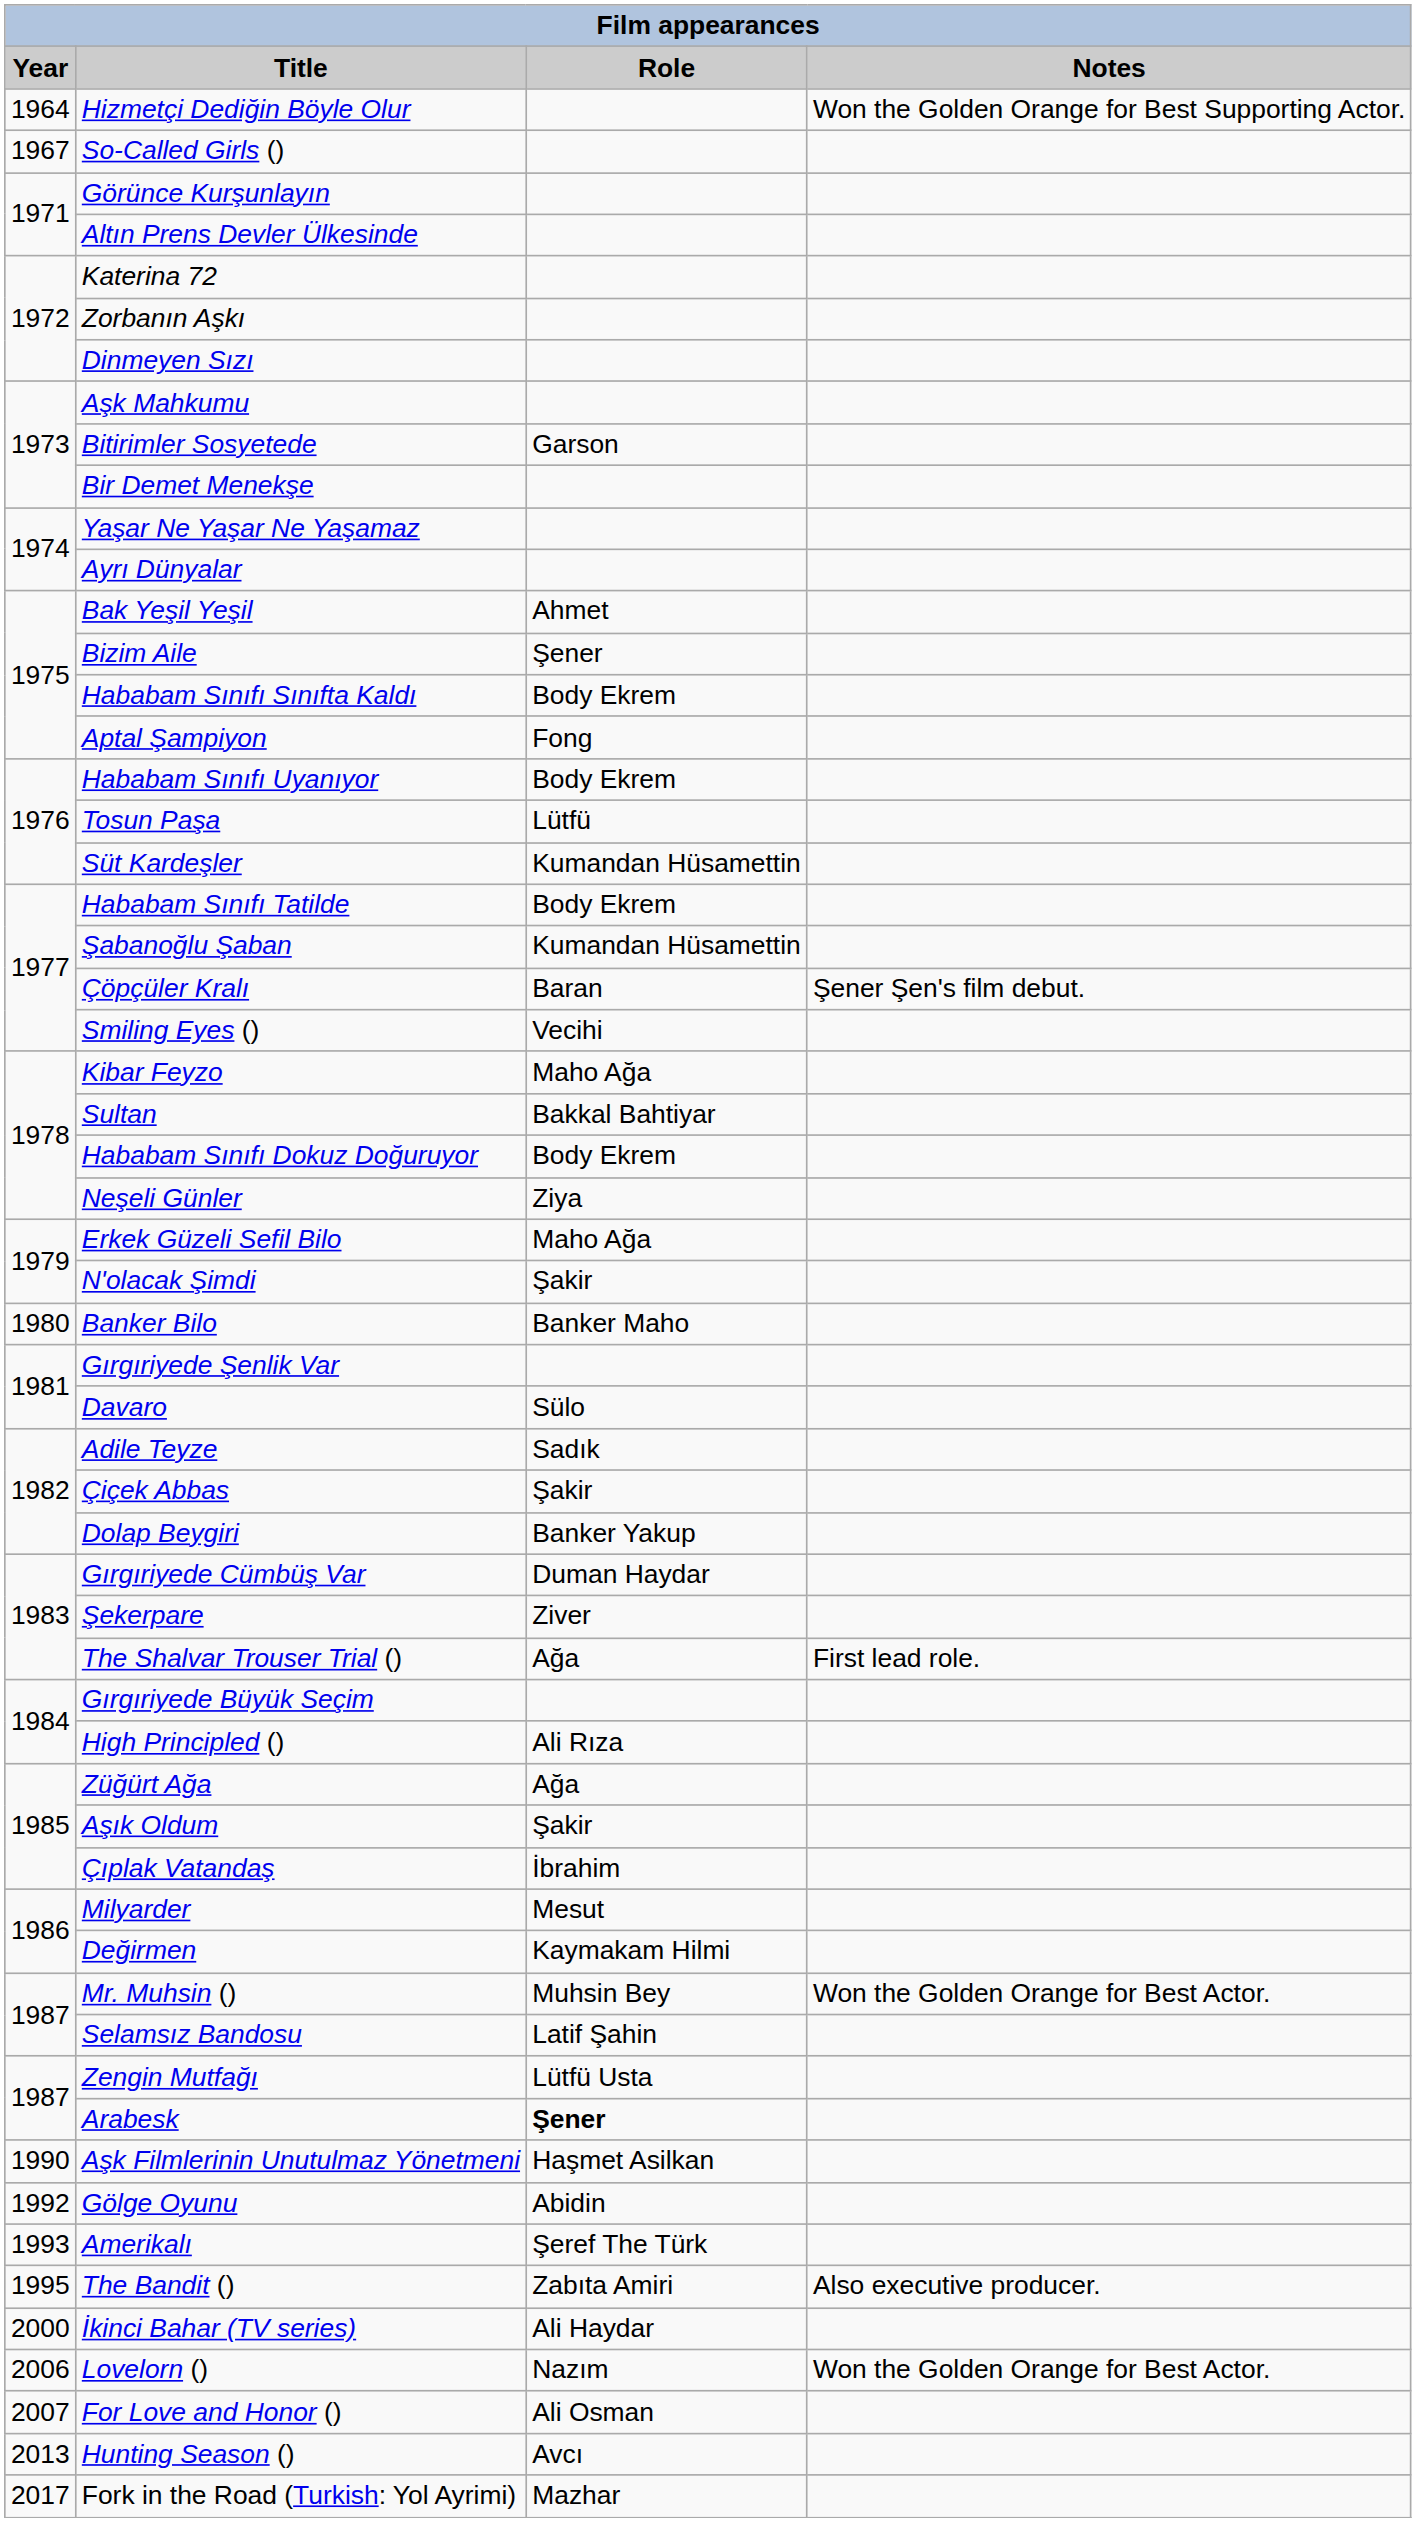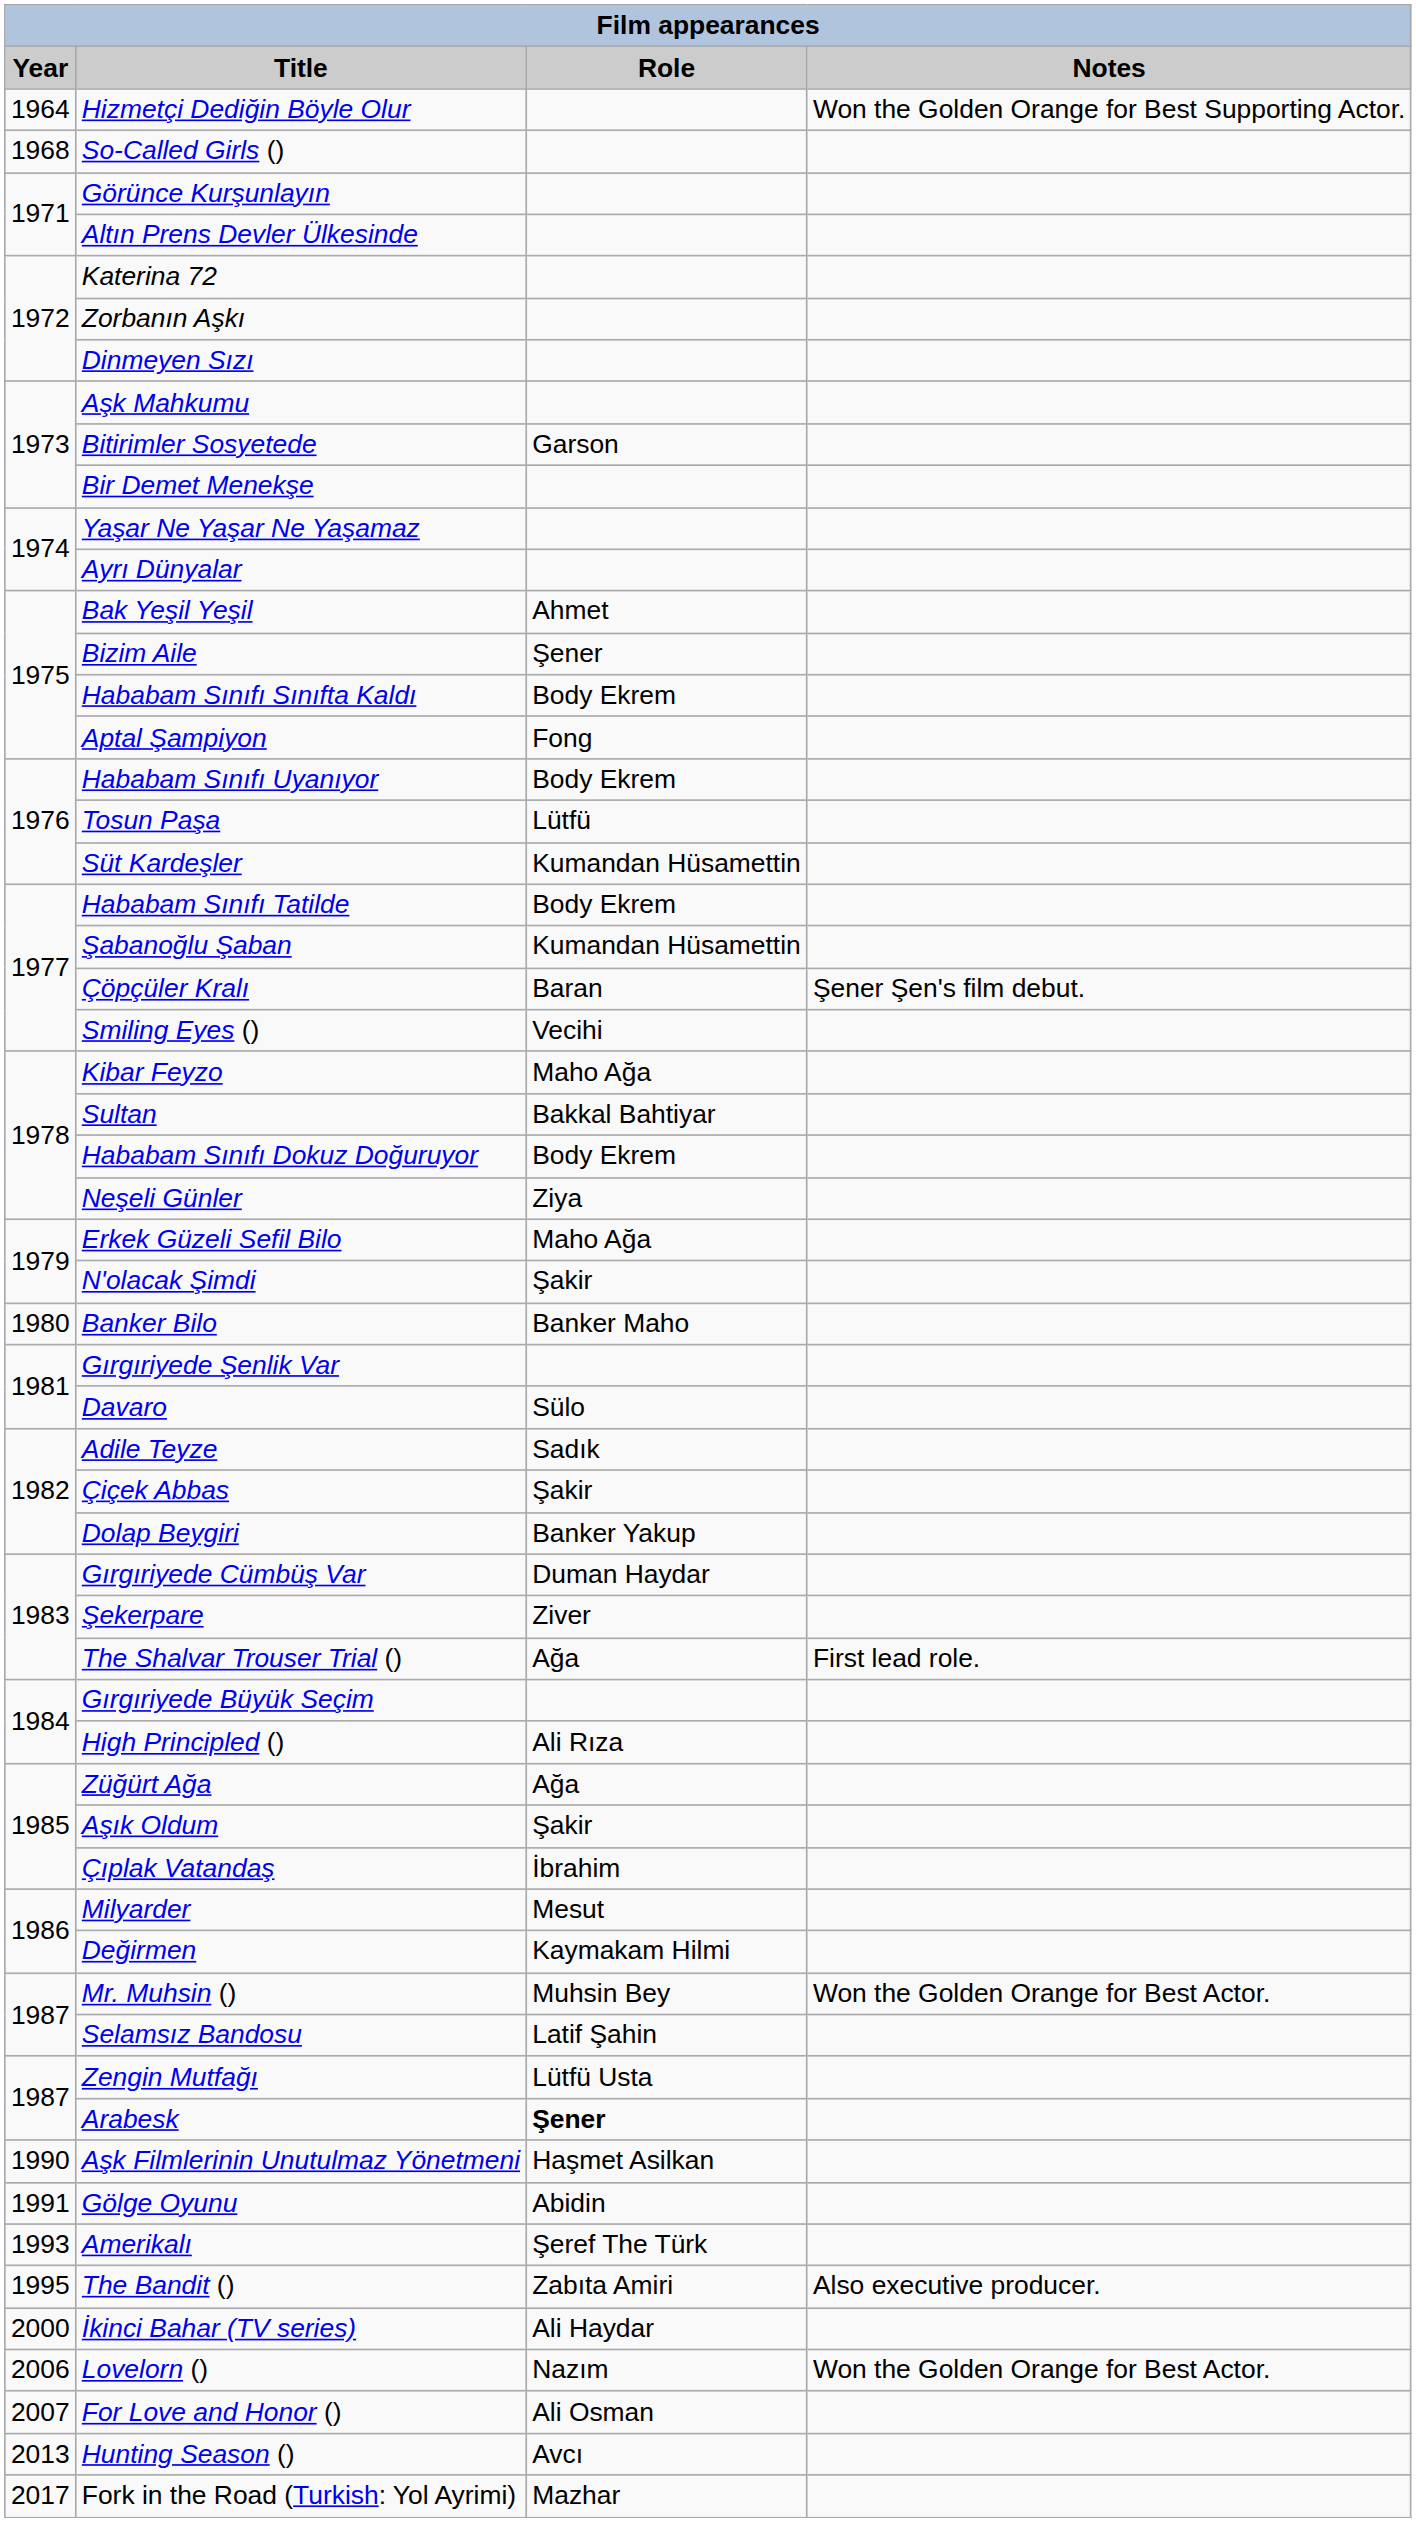(40, 151) 1967 -> (40, 151) 1968
(40, 2202) 1992 -> (40, 2202) 1991
